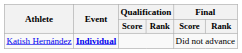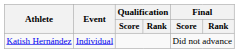(96, 41) bold -> (95, 41) normal
